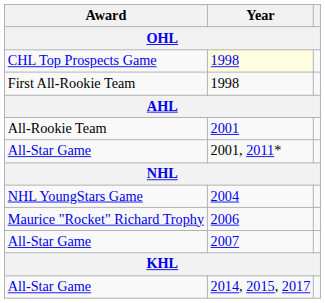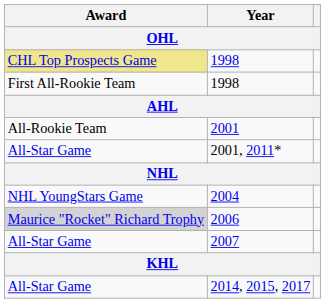(82, 60) no background -> (82, 60) khaki background
(225, 60) lightyellow background -> (225, 60) no background
(106, 219) no background -> (106, 219) lightgrey background
